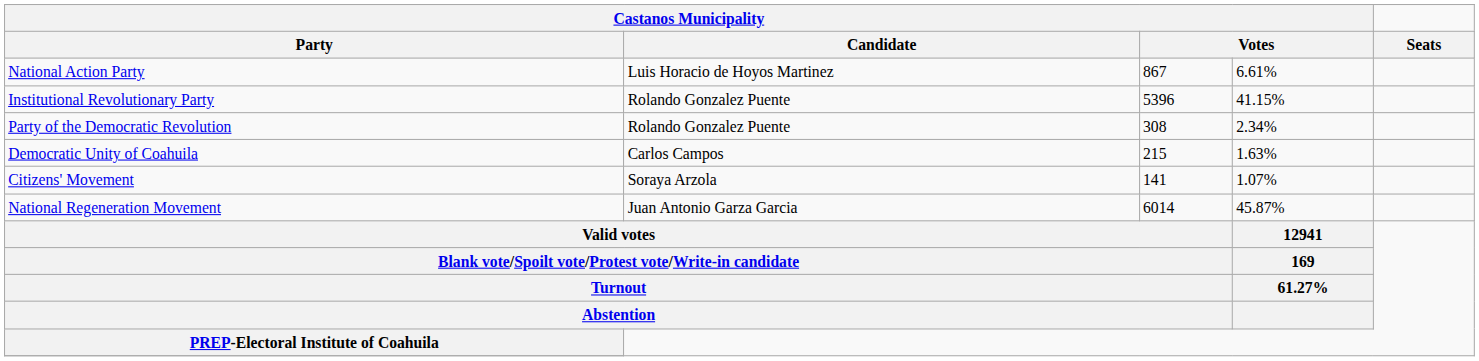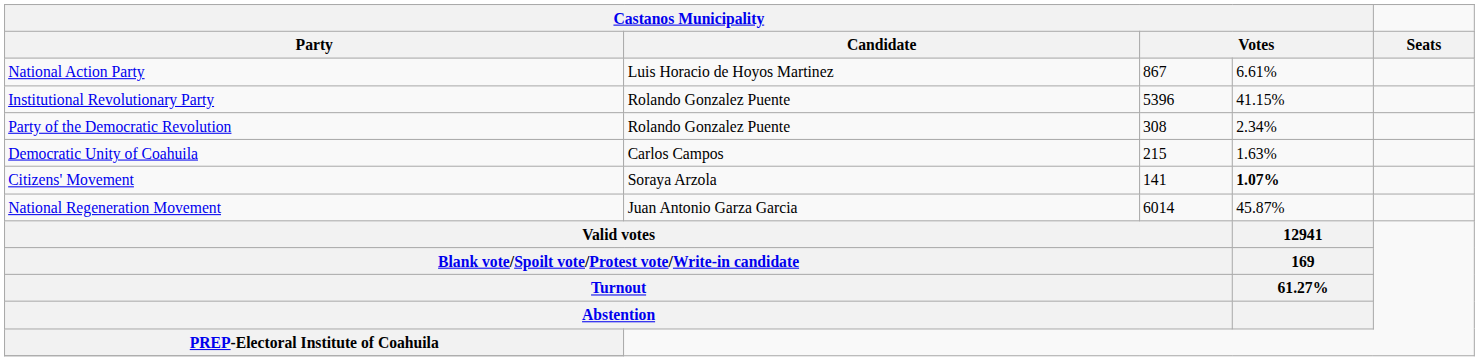(1257, 180) normal -> (1258, 180) bold
